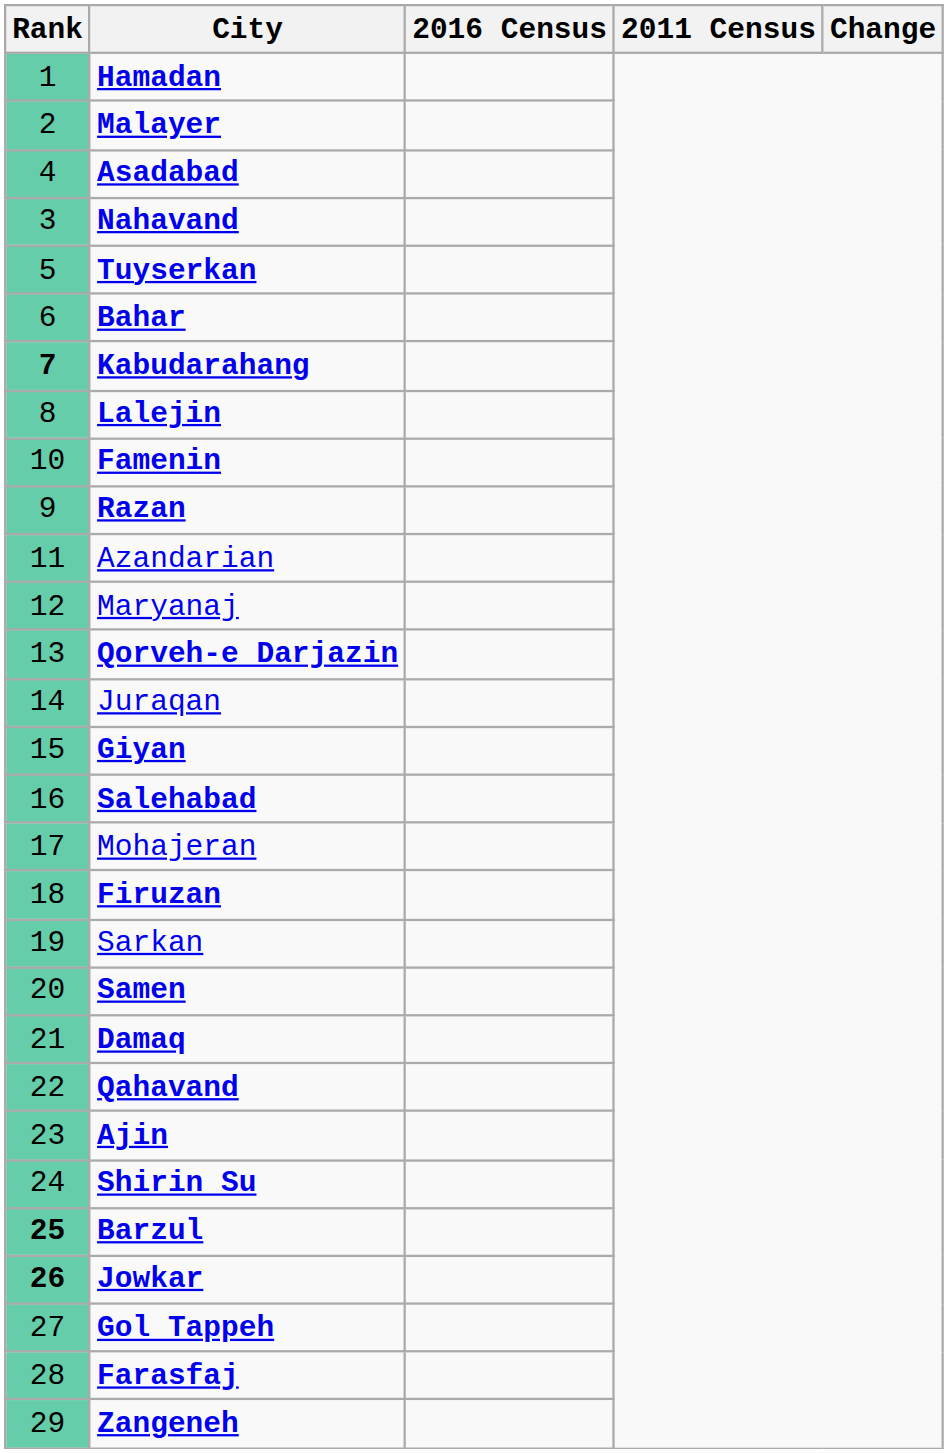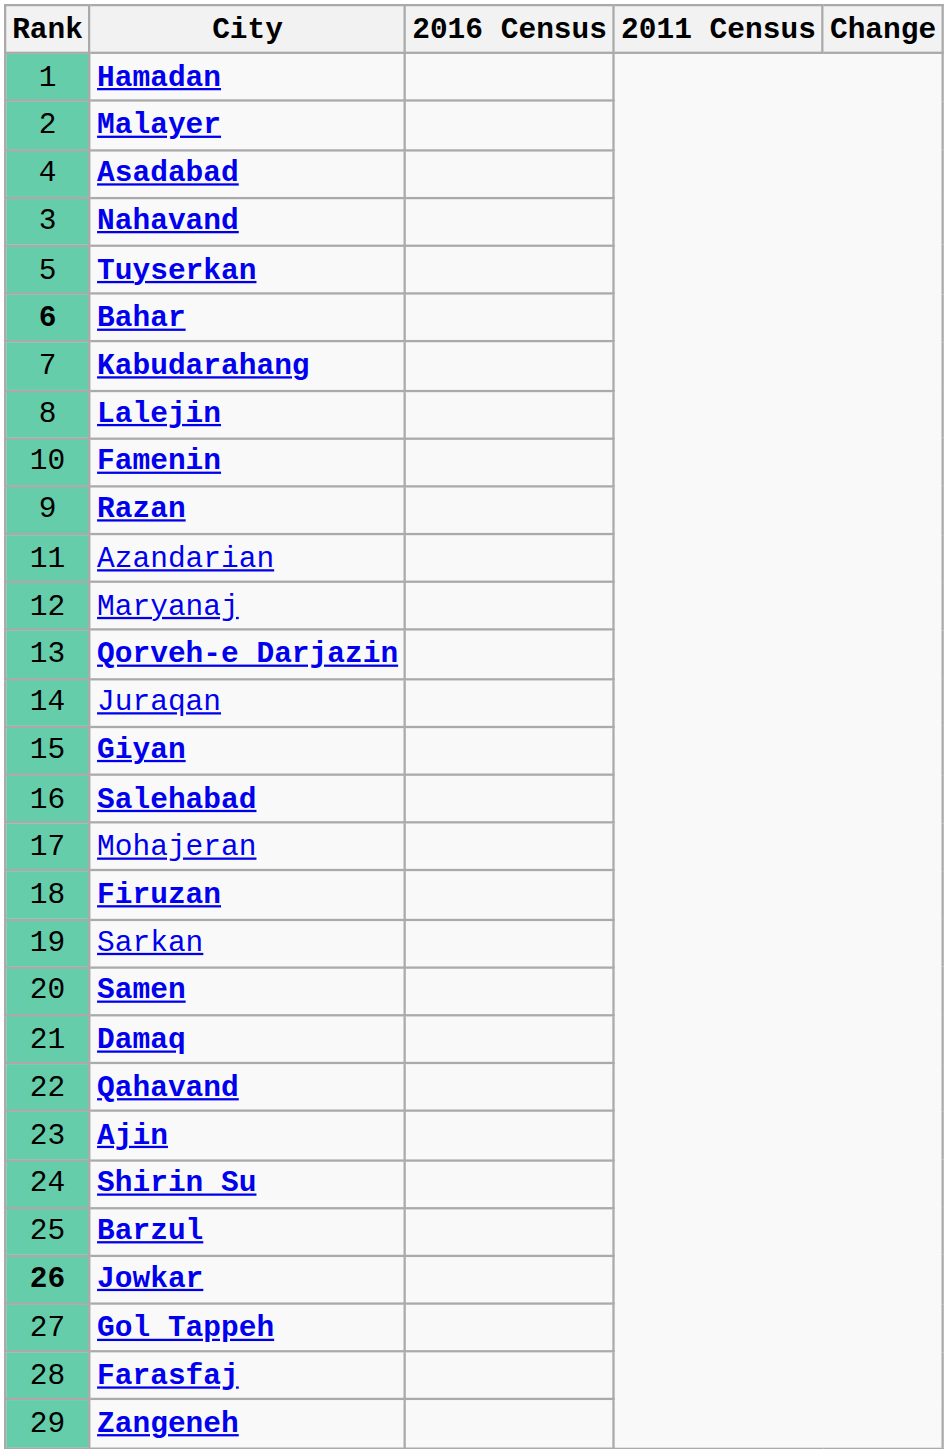(48, 318) normal -> (48, 318) bold
(48, 366) bold -> (48, 366) normal
(48, 1232) bold -> (48, 1232) normal
